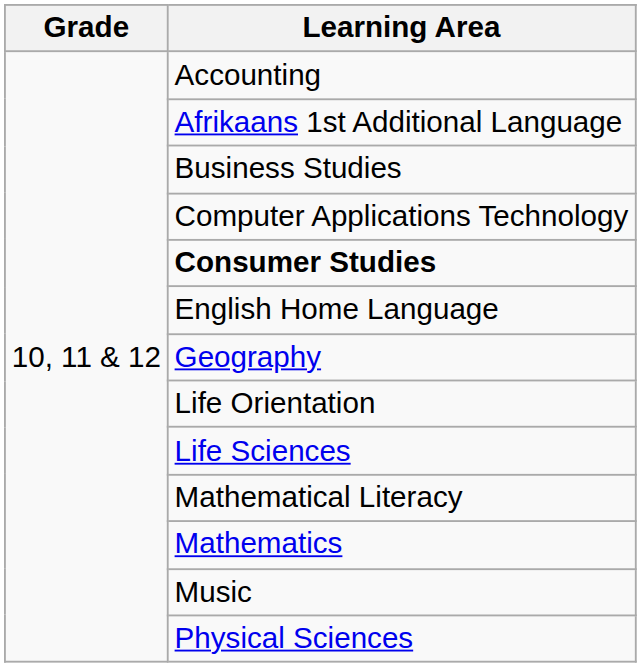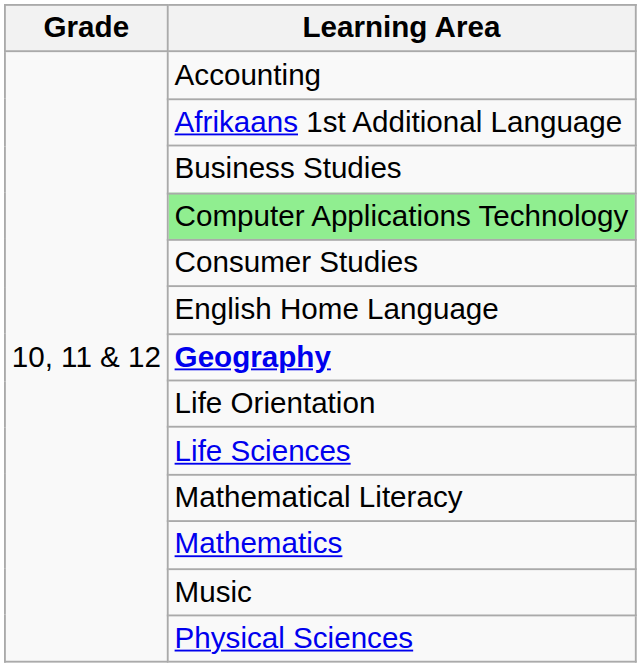(401, 215) no background -> (401, 215) lightgreen background
(305, 262) bold -> (296, 262) normal
(248, 356) normal -> (253, 356) bold
